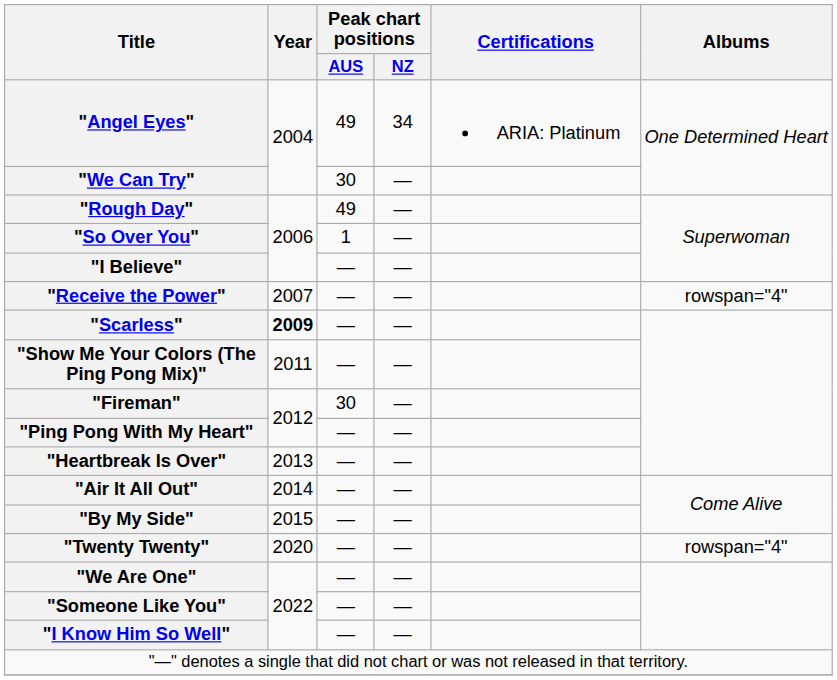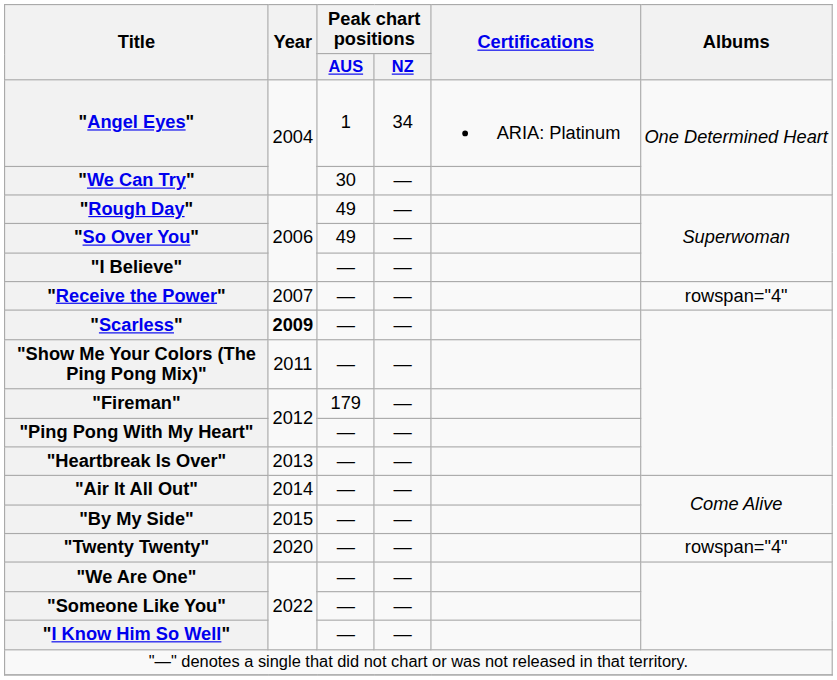(346, 122) 49 -> (346, 122) 1
(346, 238) 1 -> (346, 238) 49
(346, 403) 30 -> (346, 403) 179
